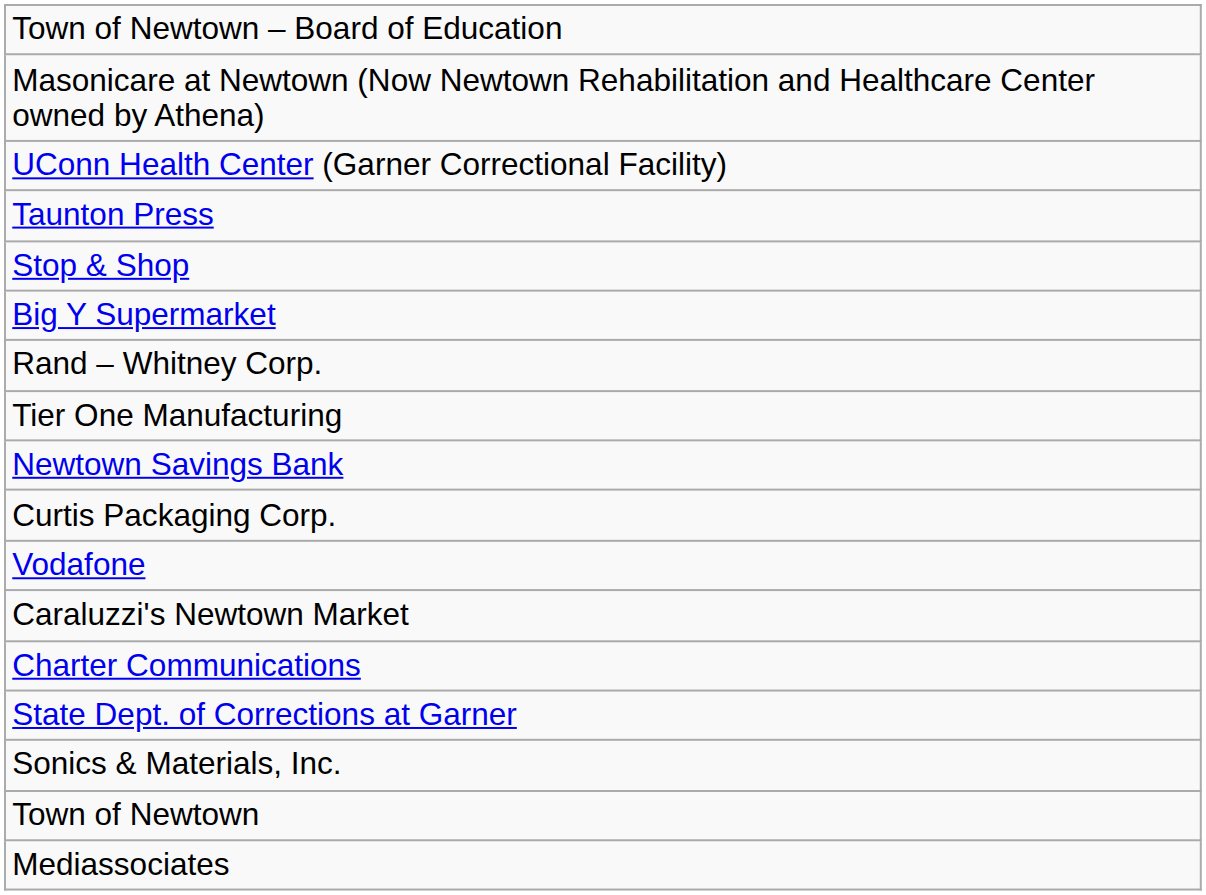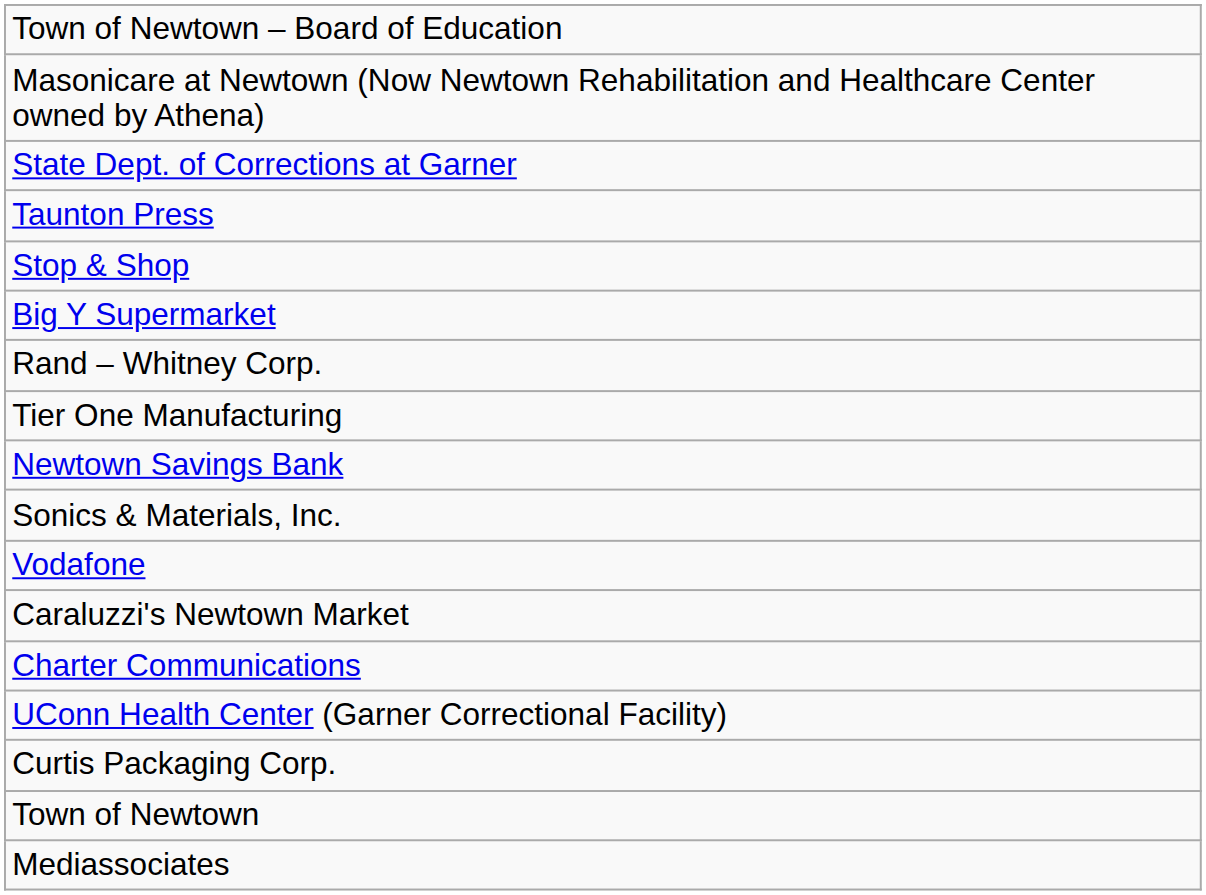(370, 164) UConn Health Center (Garner Correctional Facility) -> (265, 164) State Dept. of Corrections at Garner
(174, 514) Curtis Packaging Corp. -> (177, 514) Sonics & Materials, Inc.
(265, 714) State Dept. of Corrections at Garner -> (370, 714) UConn Health Center (Garner Correctional Facility)
(177, 764) Sonics & Materials, Inc. -> (174, 764) Curtis Packaging Corp.
